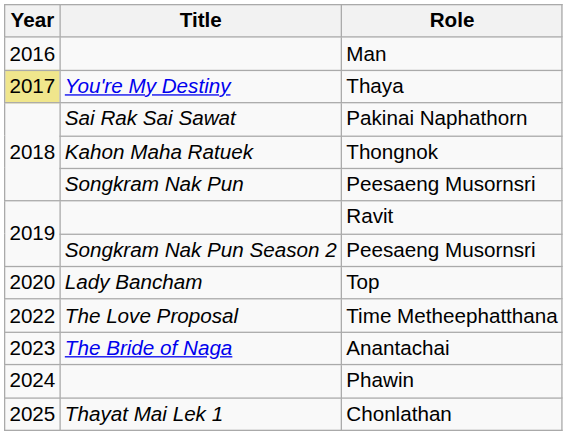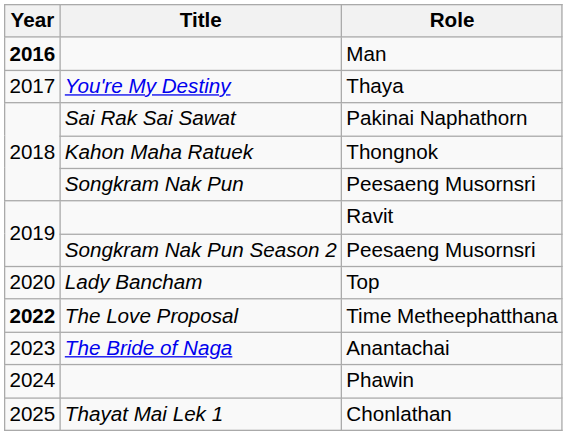(32, 53) normal -> (32, 53) bold
(32, 86) khaki background -> (32, 86) no background
(32, 315) normal -> (32, 315) bold
